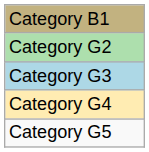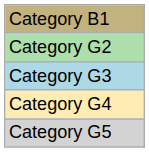(60, 133) no background -> (60, 133) lightgrey background
